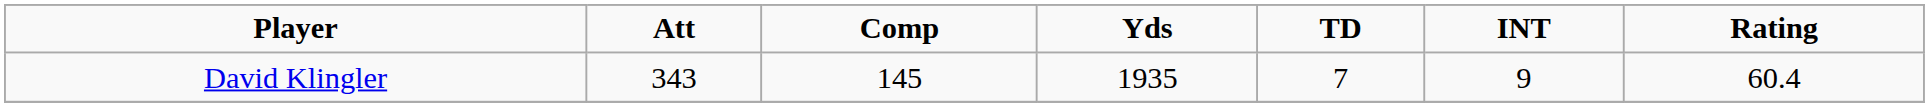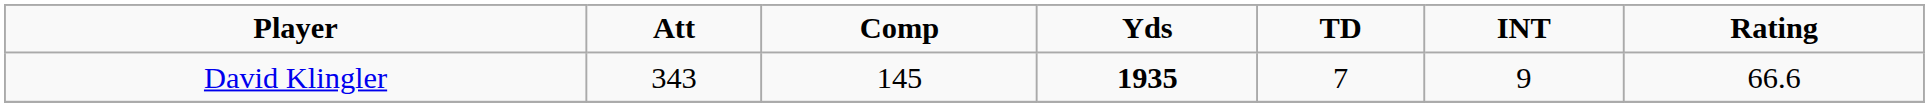(1147, 76) normal -> (1147, 76) bold
(1774, 76) 60.4 -> (1774, 76) 66.6
